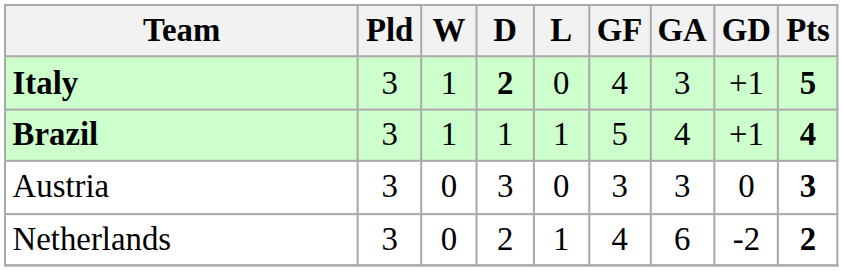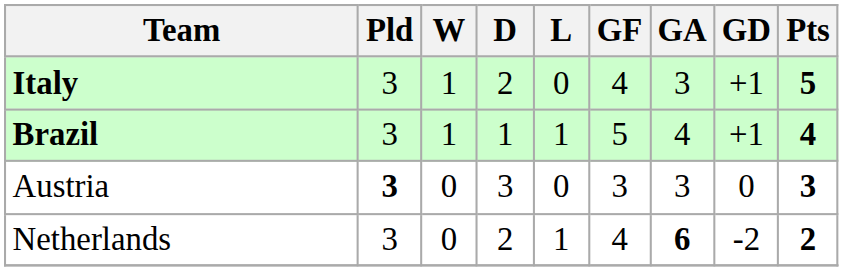(505, 82) bold -> (505, 82) normal
(390, 186) normal -> (390, 186) bold
(682, 238) normal -> (682, 238) bold
